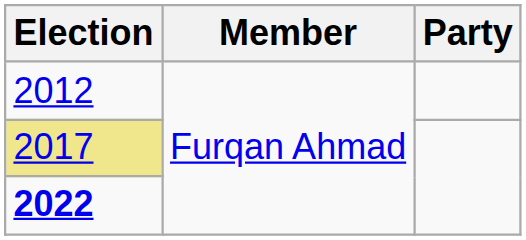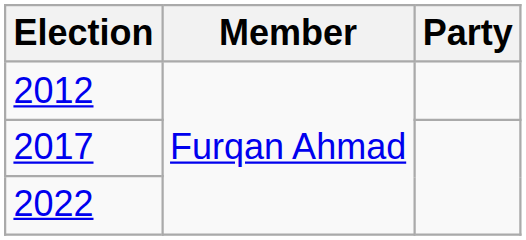(53, 147) khaki background -> (53, 147) no background
(53, 204) bold -> (53, 204) normal
